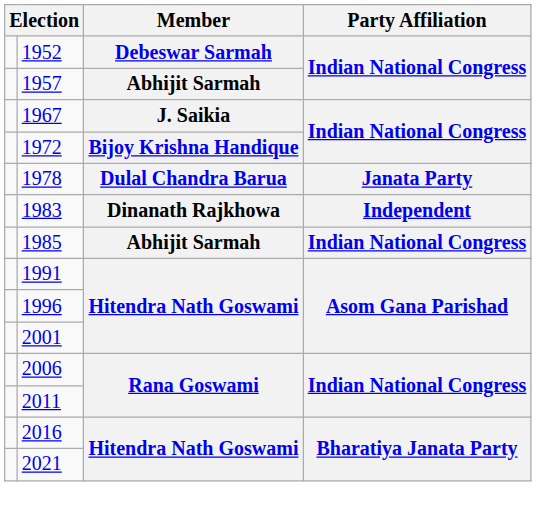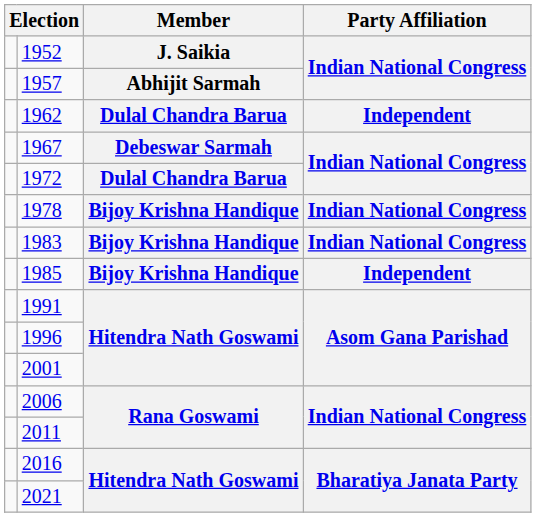(193, 52) Debeswar Sarmah -> (193, 52) J. Saikia
+ row: (42, 115)
(193, 115) J. Saikia -> (193, 147) Debeswar Sarmah
(193, 147) Bijoy Krishna Handique -> (193, 178) Dulal Chandra Barua
(193, 178) Dulal Chandra Barua -> (193, 210) Bijoy Krishna Handique
(417, 178) Janata Party -> (417, 210) Indian National Congress
(193, 210) Dinanath Rajkhowa -> (193, 242) Bijoy Krishna Handique
(417, 210) Independent -> (417, 242) Indian National Congress
(193, 242) Abhijit Sarmah -> (193, 274) Bijoy Krishna Handique
(417, 242) Indian National Congress -> (417, 274) Independent
